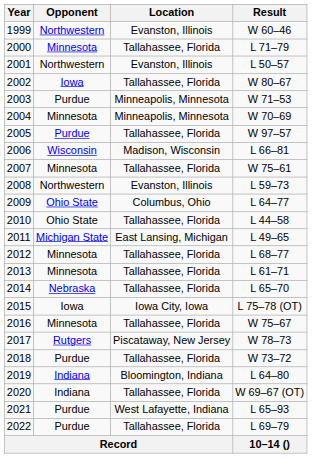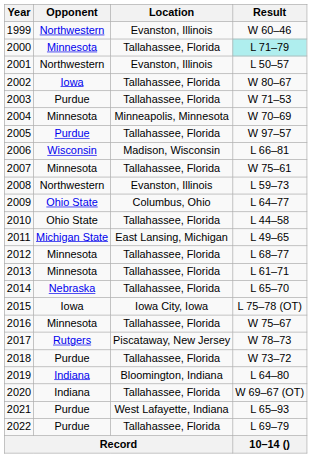(270, 47) no background -> (270, 47) paleturquoise background
(172, 99) Minneapolis, Minnesota -> (172, 99) Tallahassee, Florida
